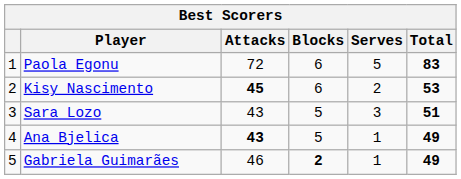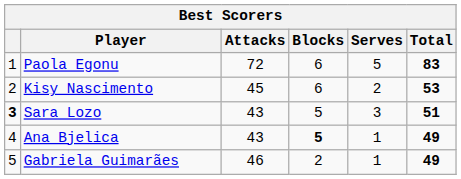(255, 89) bold -> (255, 89) normal
(12, 113) normal -> (12, 113) bold
(255, 137) bold -> (255, 137) normal
(318, 137) normal -> (318, 137) bold
(318, 161) bold -> (318, 161) normal
